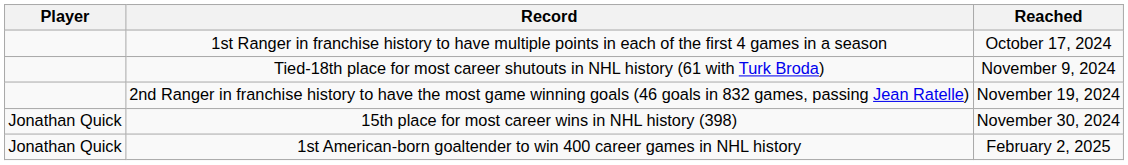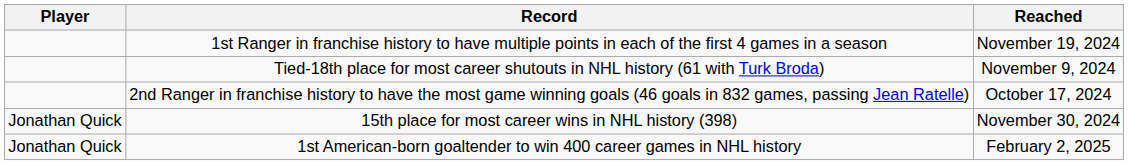(1048, 43) October 17, 2024 -> (1048, 43) November 19, 2024
(1048, 95) November 19, 2024 -> (1048, 95) October 17, 2024
